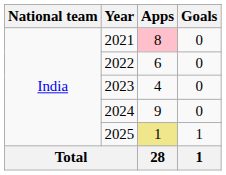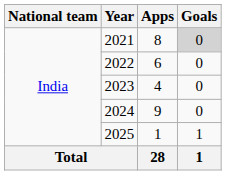(158, 39) pink background -> (158, 39) no background
(199, 39) no background -> (199, 39) lightgrey background
(158, 134) khaki background -> (158, 134) no background
